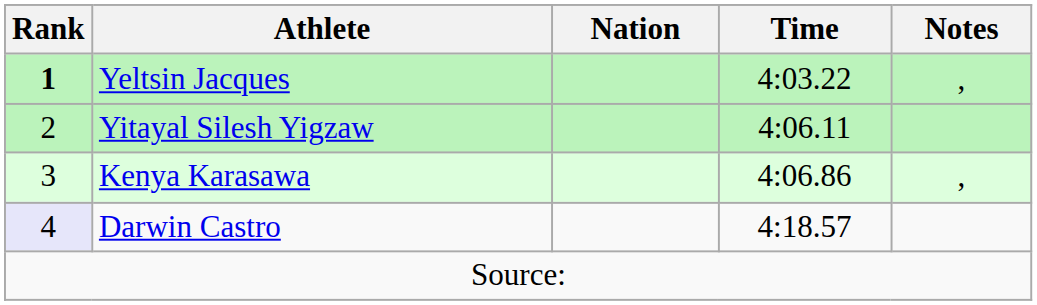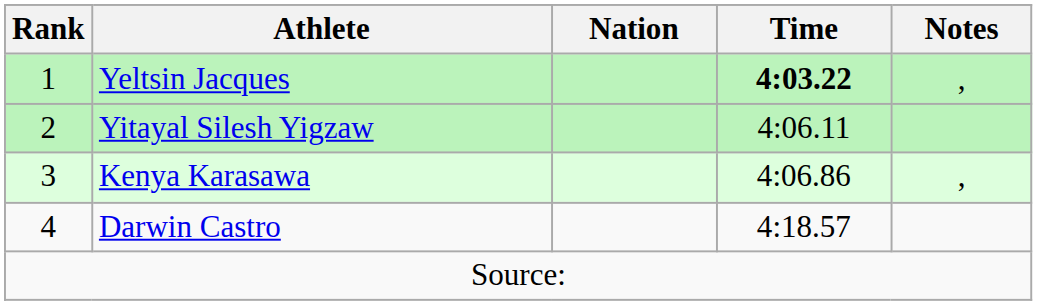(48, 78) bold -> (48, 78) normal
(805, 78) normal -> (804, 78) bold
(48, 226) lavender background -> (48, 226) no background
